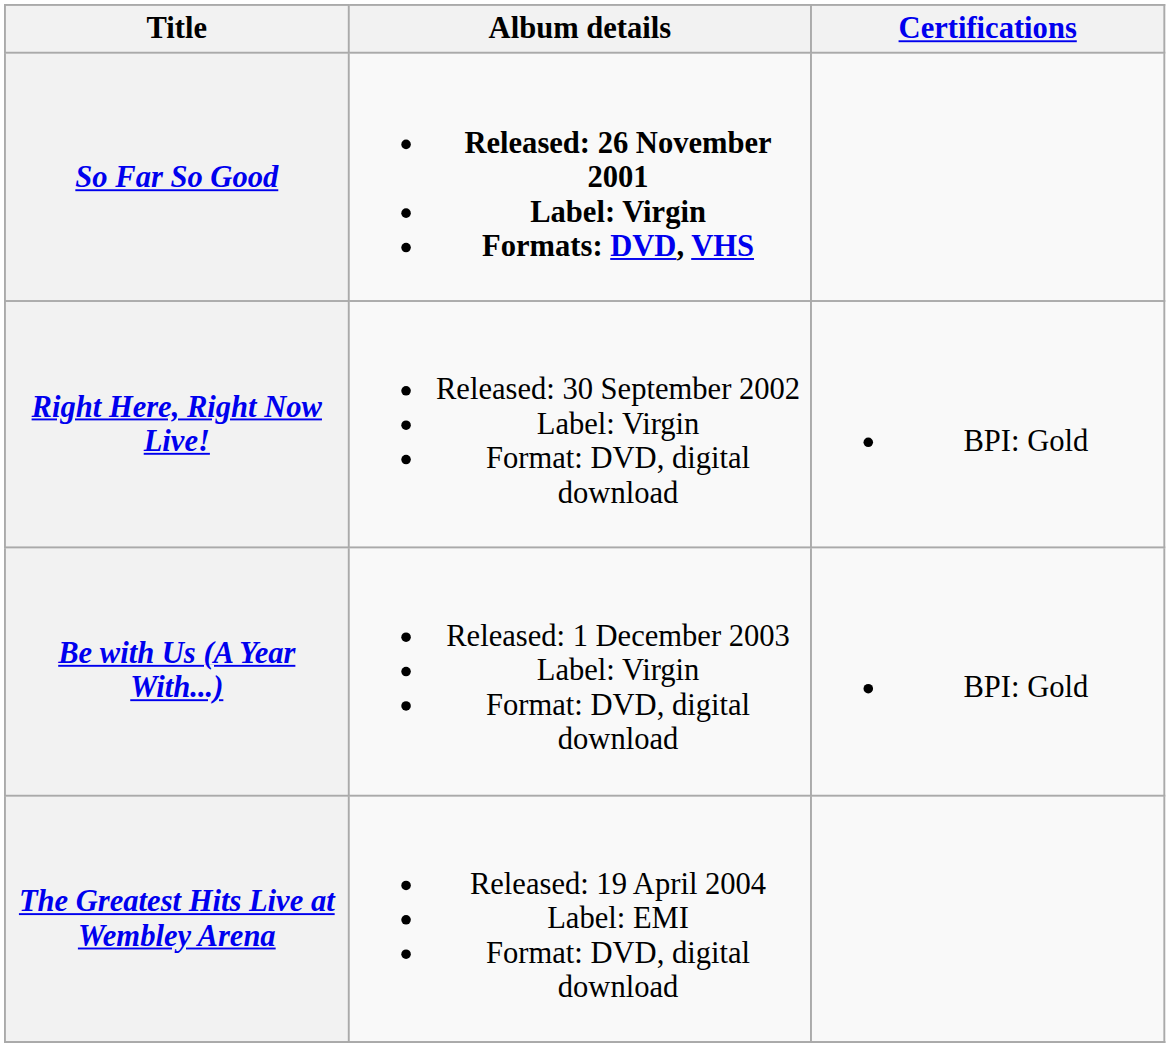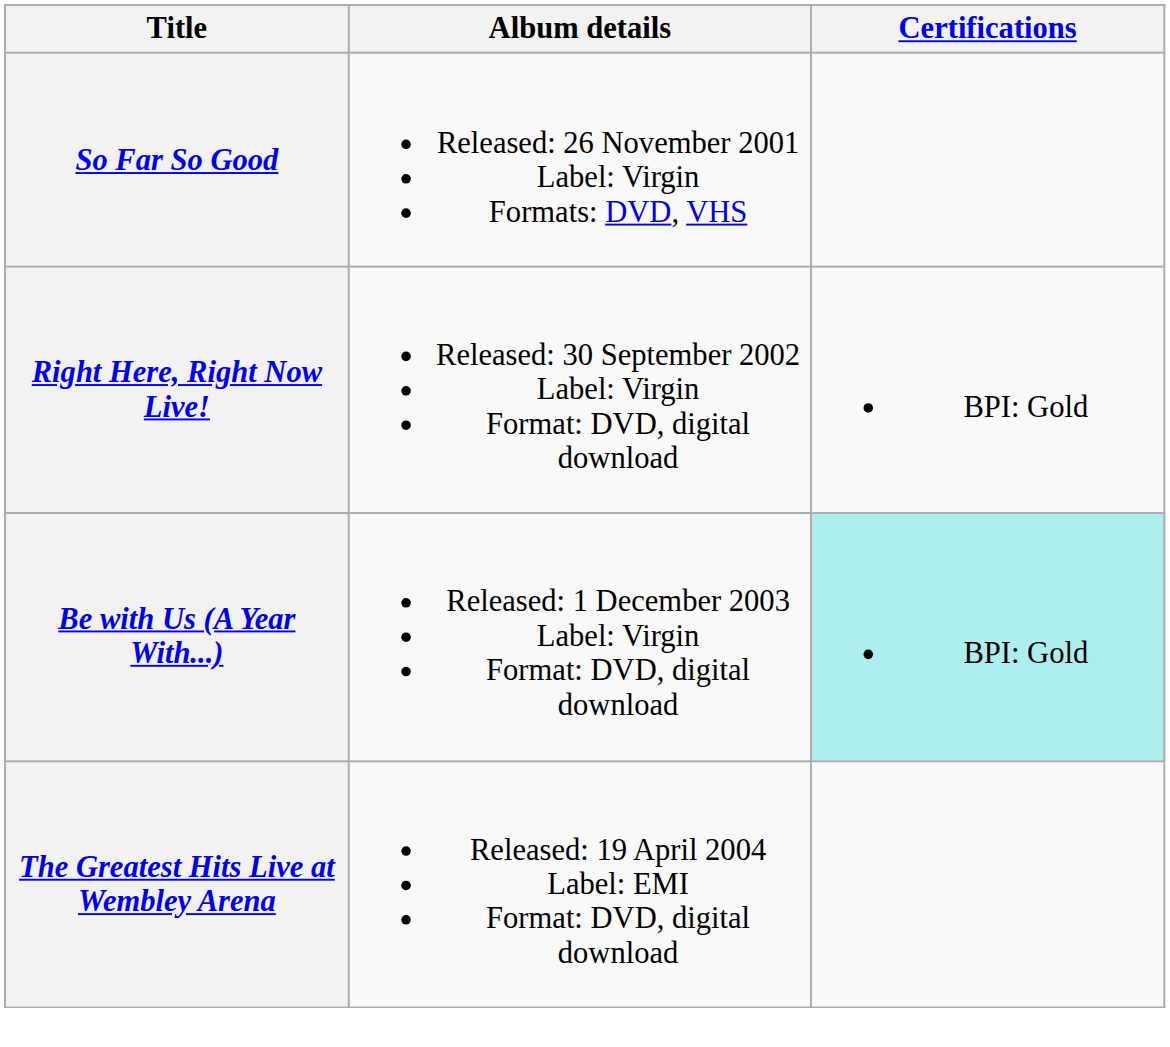(580, 194) bold -> (580, 177) normal
(988, 688) no background -> (988, 654) paleturquoise background
